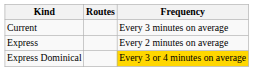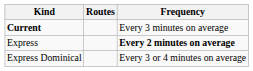(22, 27) normal -> (24, 27) bold
(174, 43) normal -> (177, 43) bold
(183, 58) gold background -> (183, 58) no background
